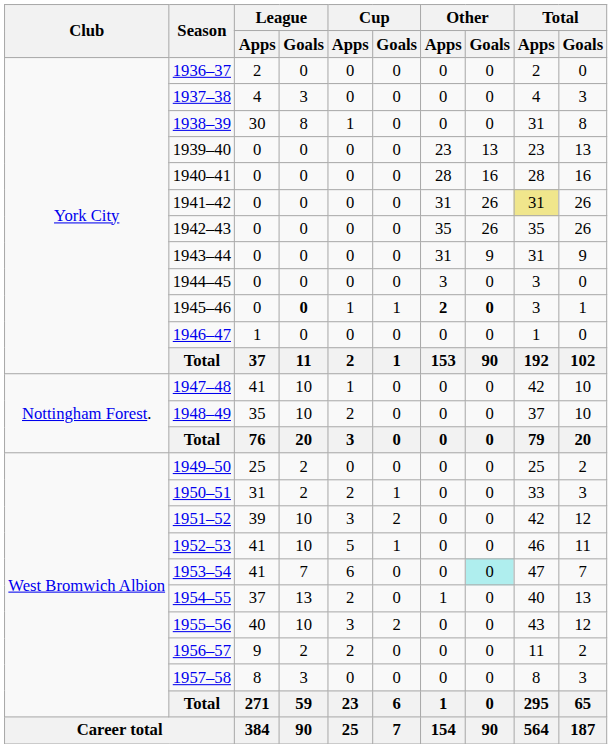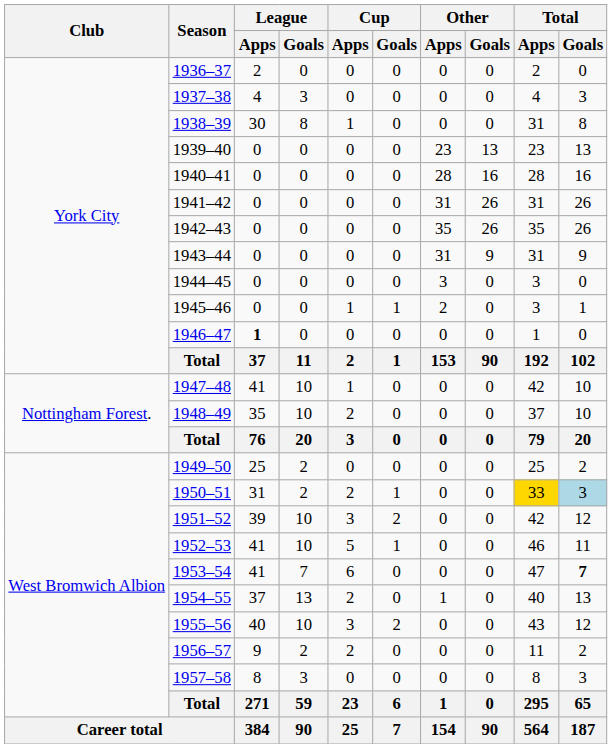(536, 202) khaki background -> (536, 202) no background
(304, 307) bold -> (304, 307) normal
(443, 307) bold -> (443, 307) normal
(490, 307) bold -> (490, 307) normal
(257, 334) normal -> (257, 334) bold
(536, 492) no background -> (536, 492) gold background
(583, 492) no background -> (583, 492) lightblue background
(490, 571) paleturquoise background -> (490, 571) no background
(583, 571) normal -> (583, 571) bold
